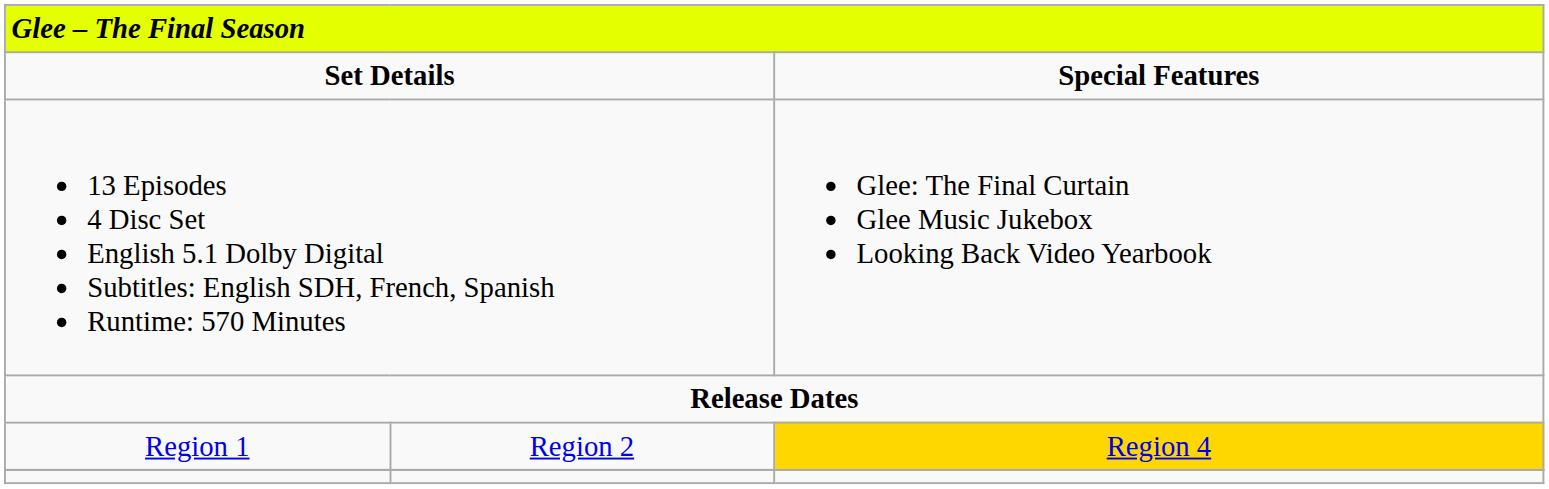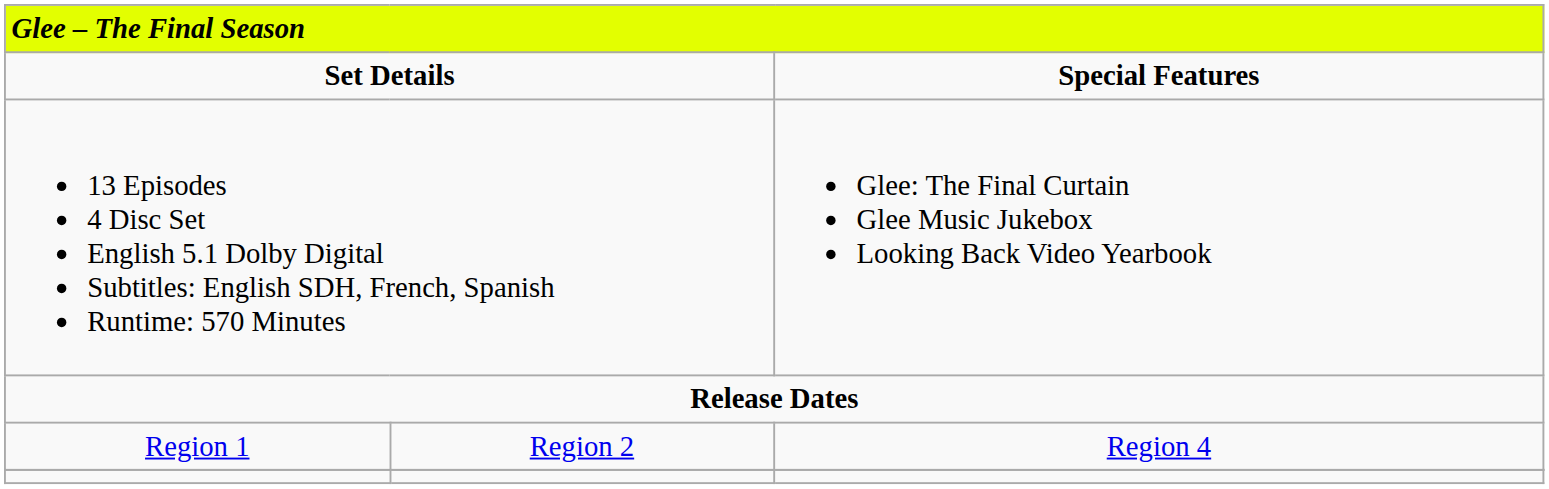(1159, 445) gold background -> (1159, 445) no background
